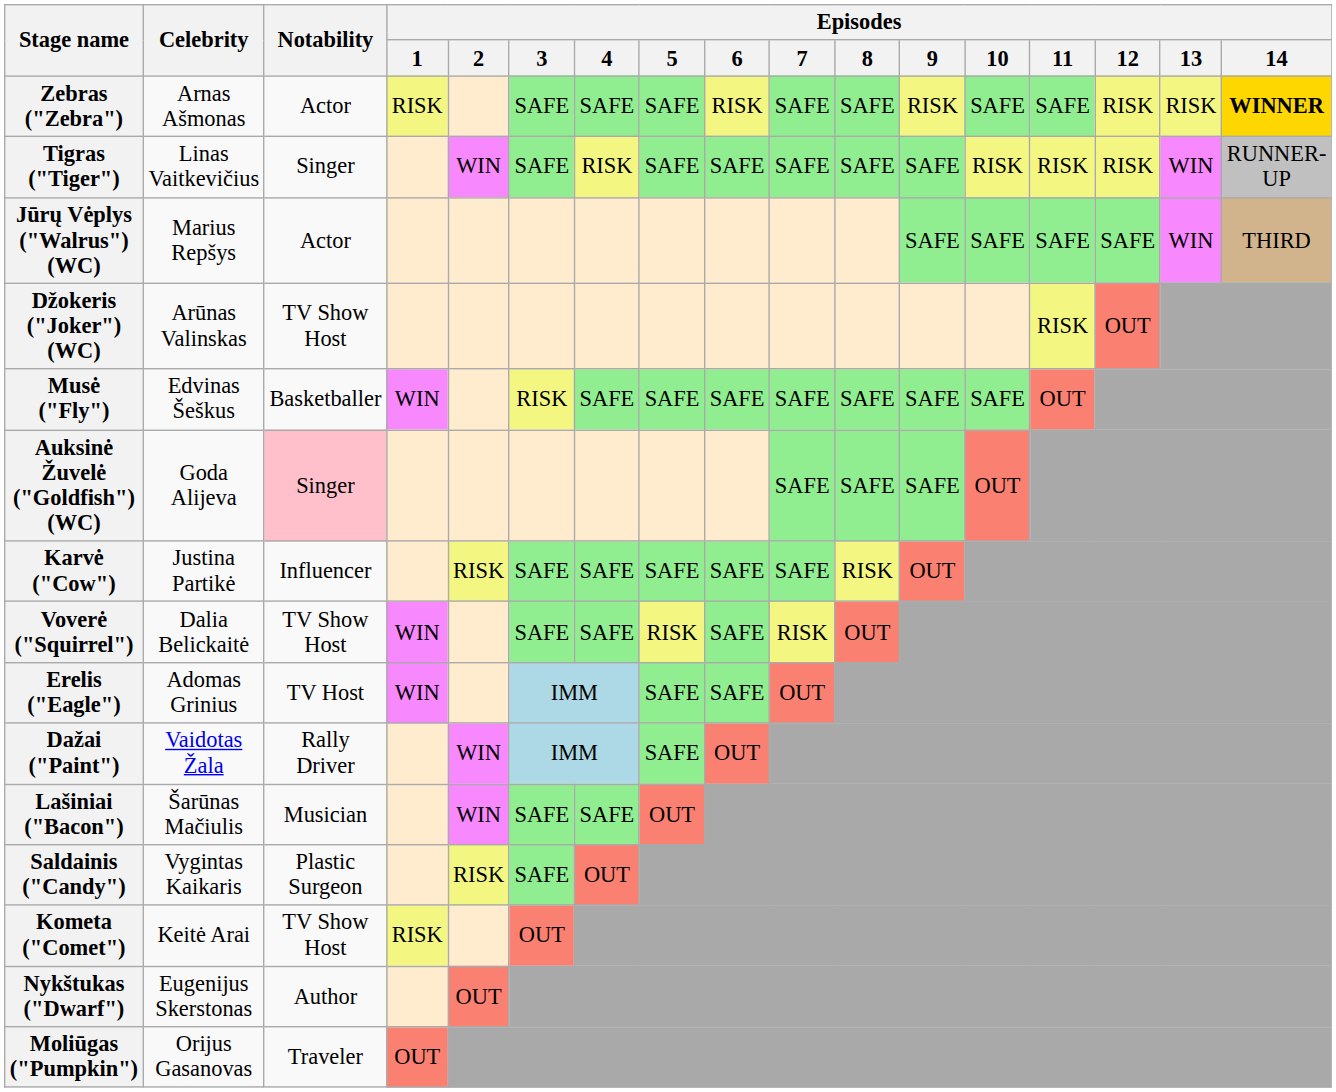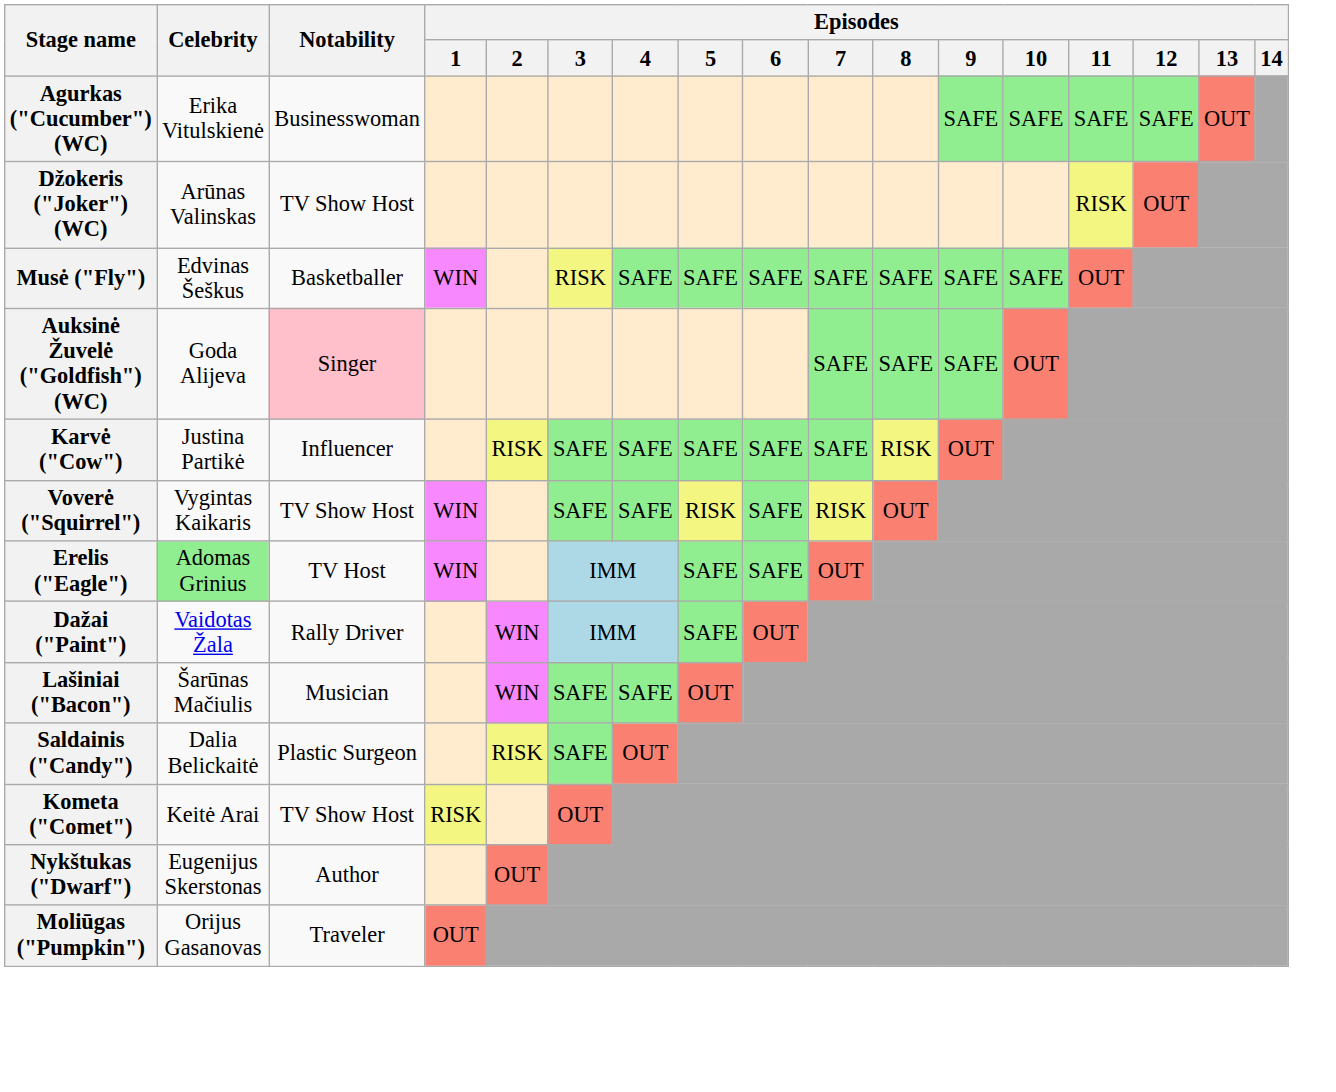- row: (74, 105)
- row: (74, 166)
- row: (74, 239)
+ row: (81, 118)
(204, 631) Dalia Belickaitė -> (213, 510) Vygintas Kaikaris
(204, 692) no background -> (213, 571) lightgreen background
(204, 874) Vygintas Kaikaris -> (213, 753) Dalia Belickaitė
